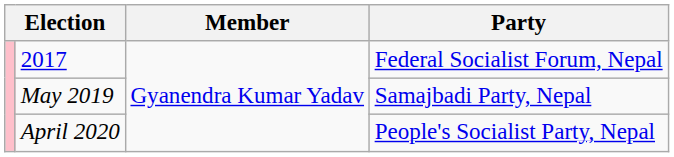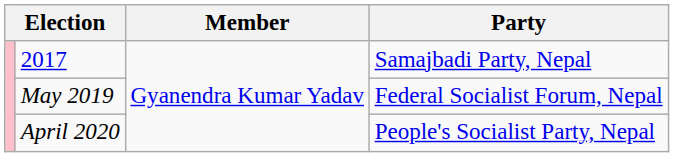(519, 59) Federal Socialist Forum, Nepal -> (483, 59) Samajbadi Party, Nepal
(483, 95) Samajbadi Party, Nepal -> (519, 95) Federal Socialist Forum, Nepal
